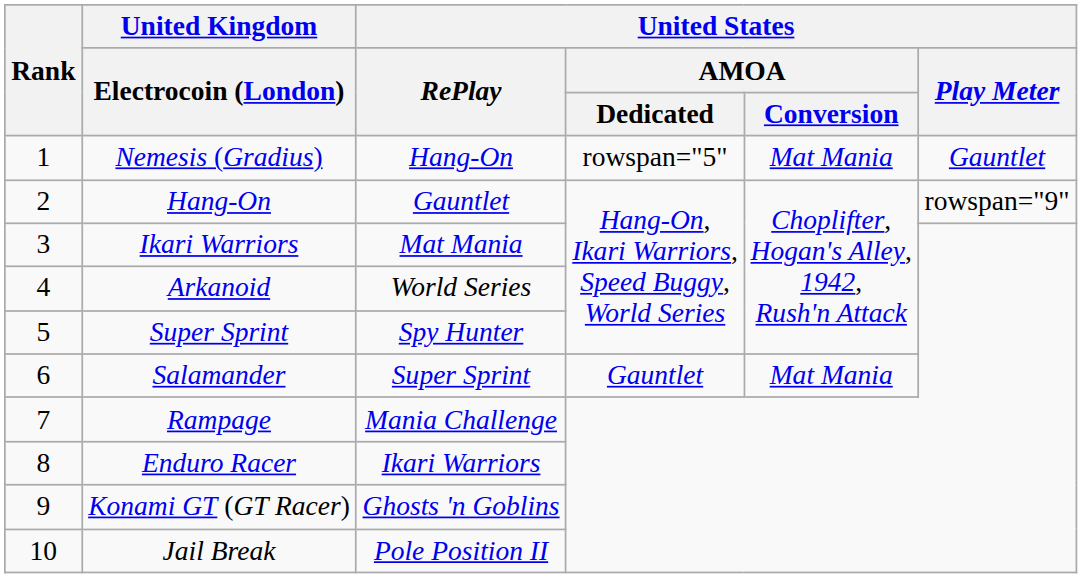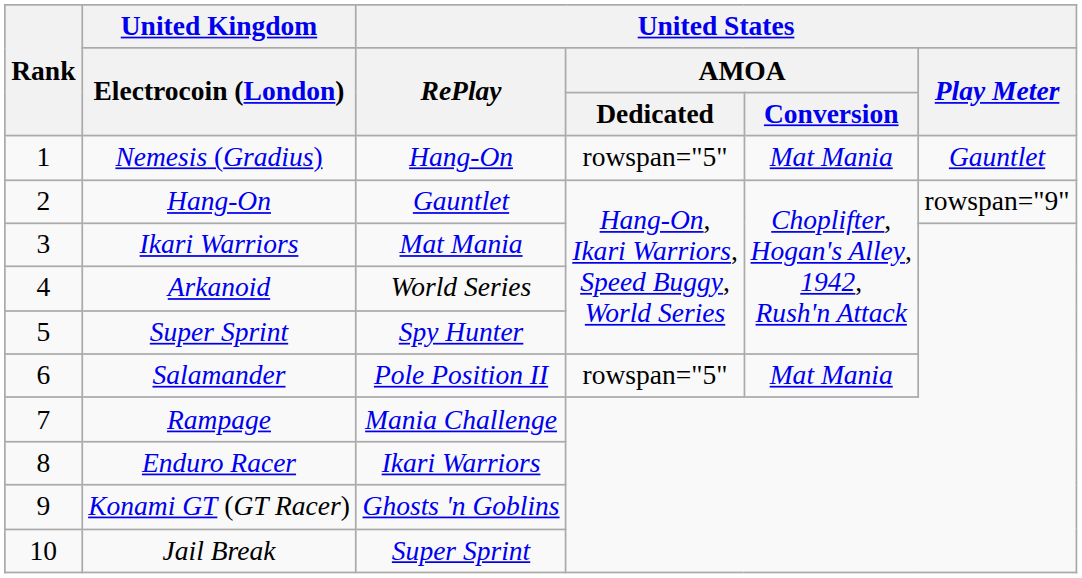(461, 375) Super Sprint -> (461, 375) Pole Position II
(655, 375) Gauntlet -> (655, 375) rowspan="5"
(461, 550) Pole Position II -> (461, 550) Super Sprint
